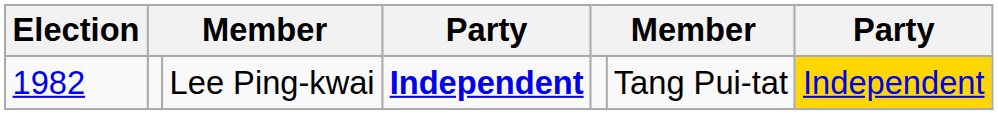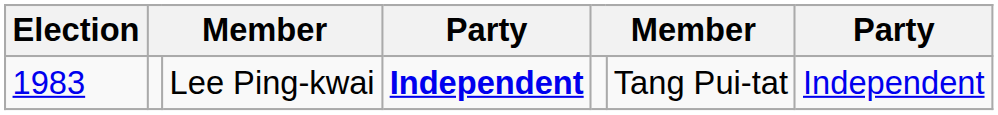(49, 82) 1982 -> (49, 82) 1983
(894, 82) gold background -> (894, 82) no background
